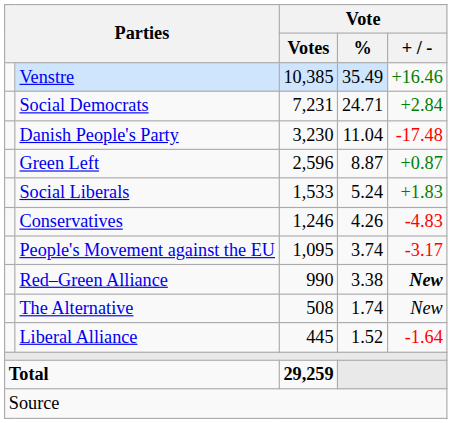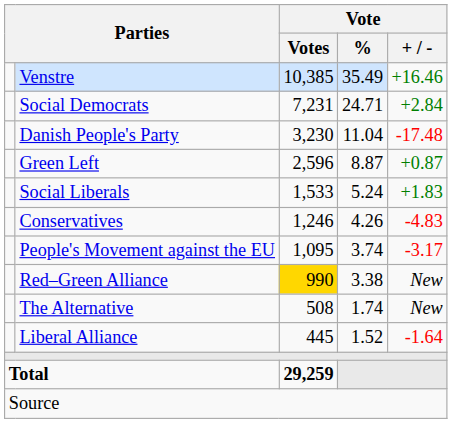(320, 279) no background -> (320, 279) gold background
(426, 279) bold -> (427, 279) normal
